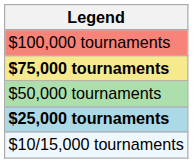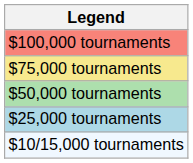(89, 68) bold -> (85, 68) normal
(89, 119) bold -> (85, 119) normal
